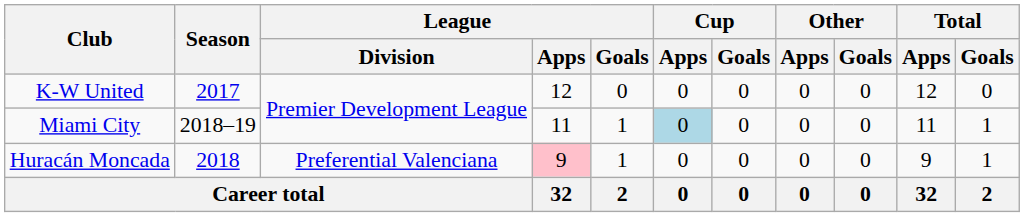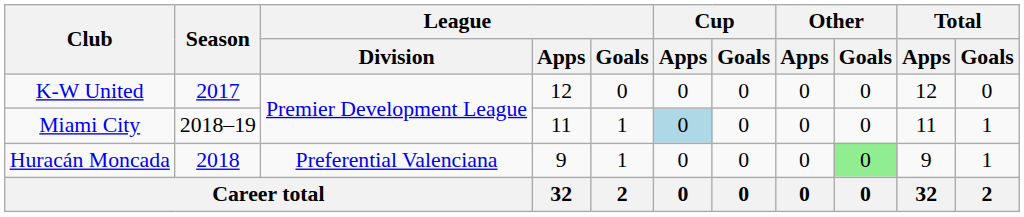(561, 159) pink background -> (561, 159) no background
(865, 159) no background -> (865, 159) lightgreen background
